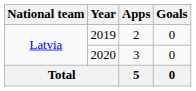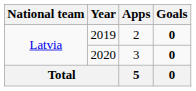(172, 34) normal -> (172, 34) bold
(172, 55) normal -> (172, 55) bold
